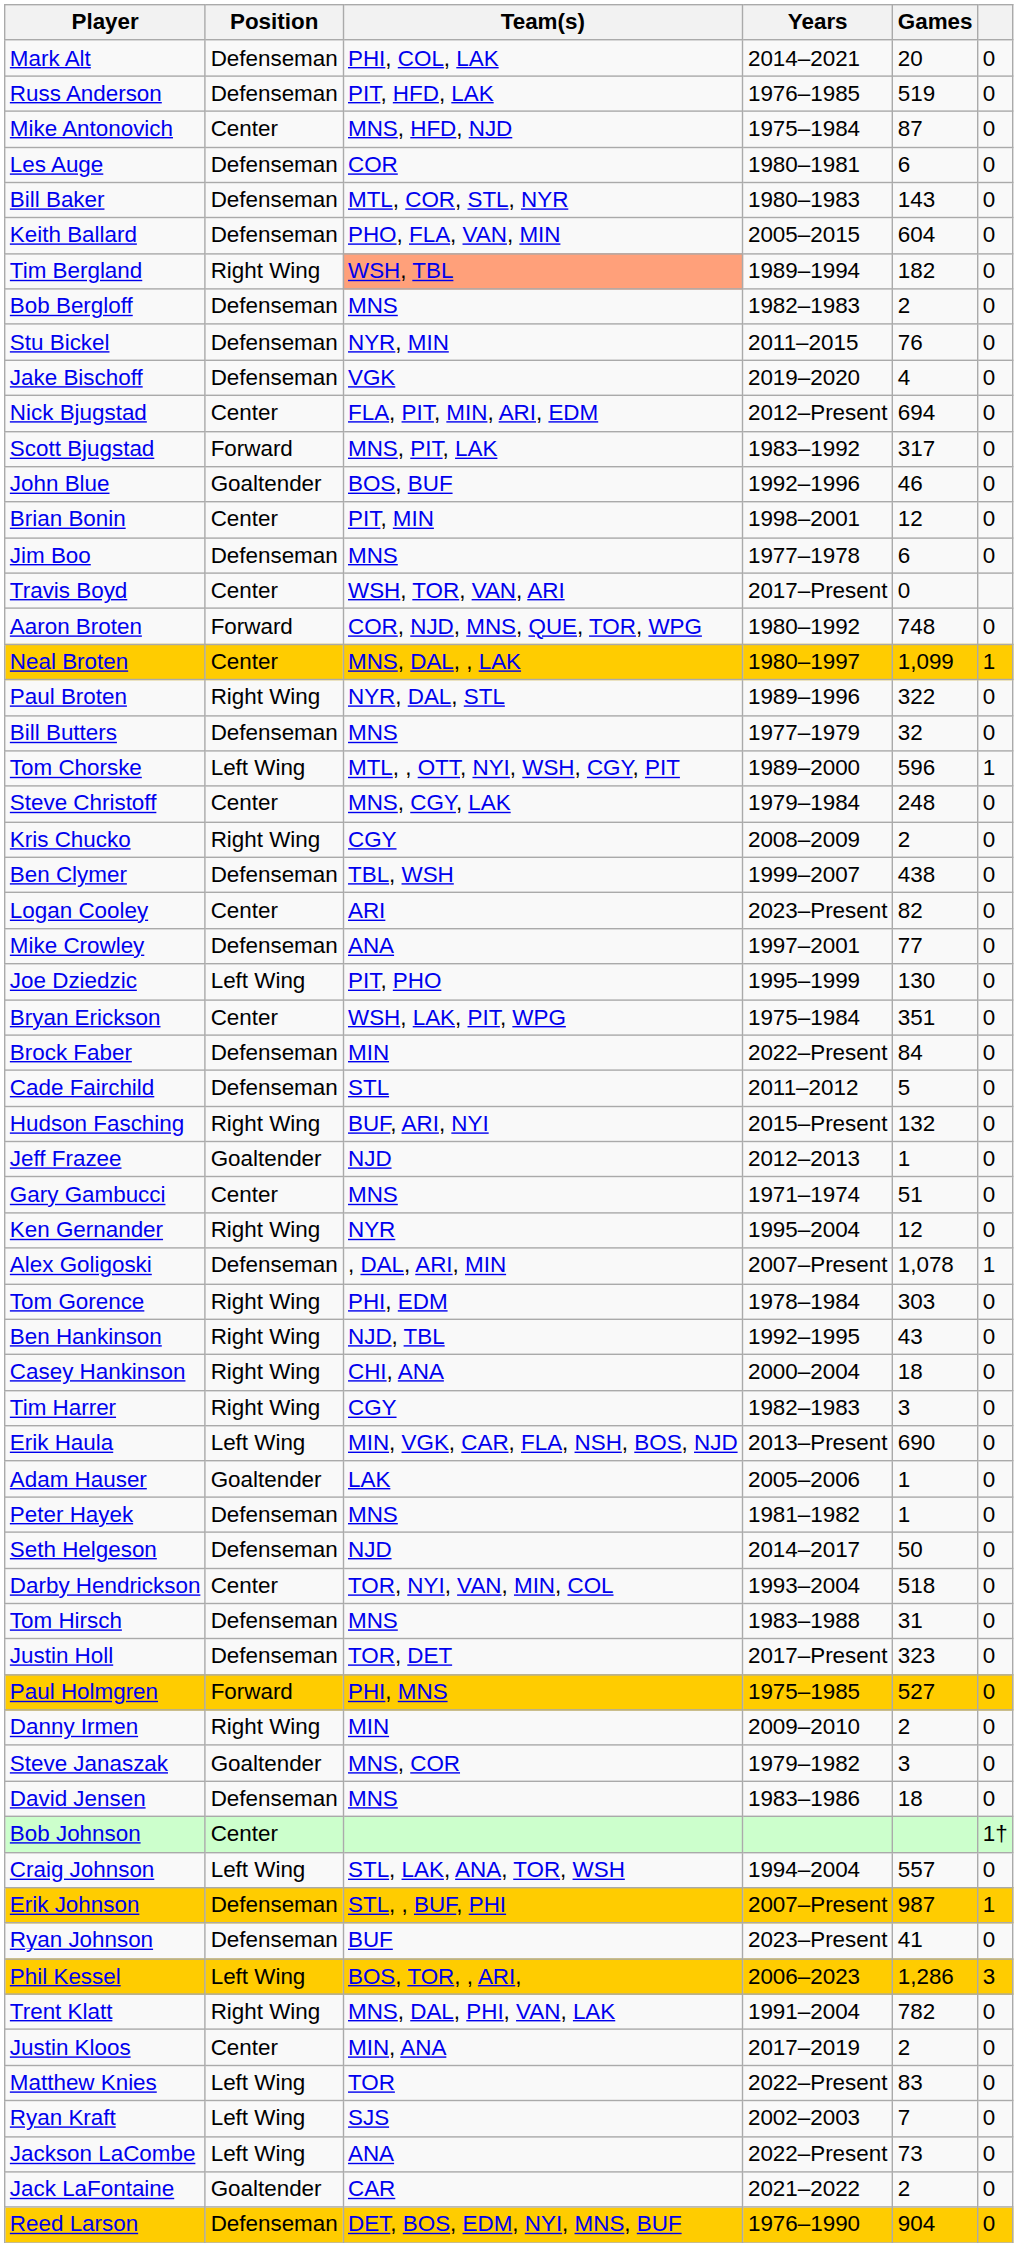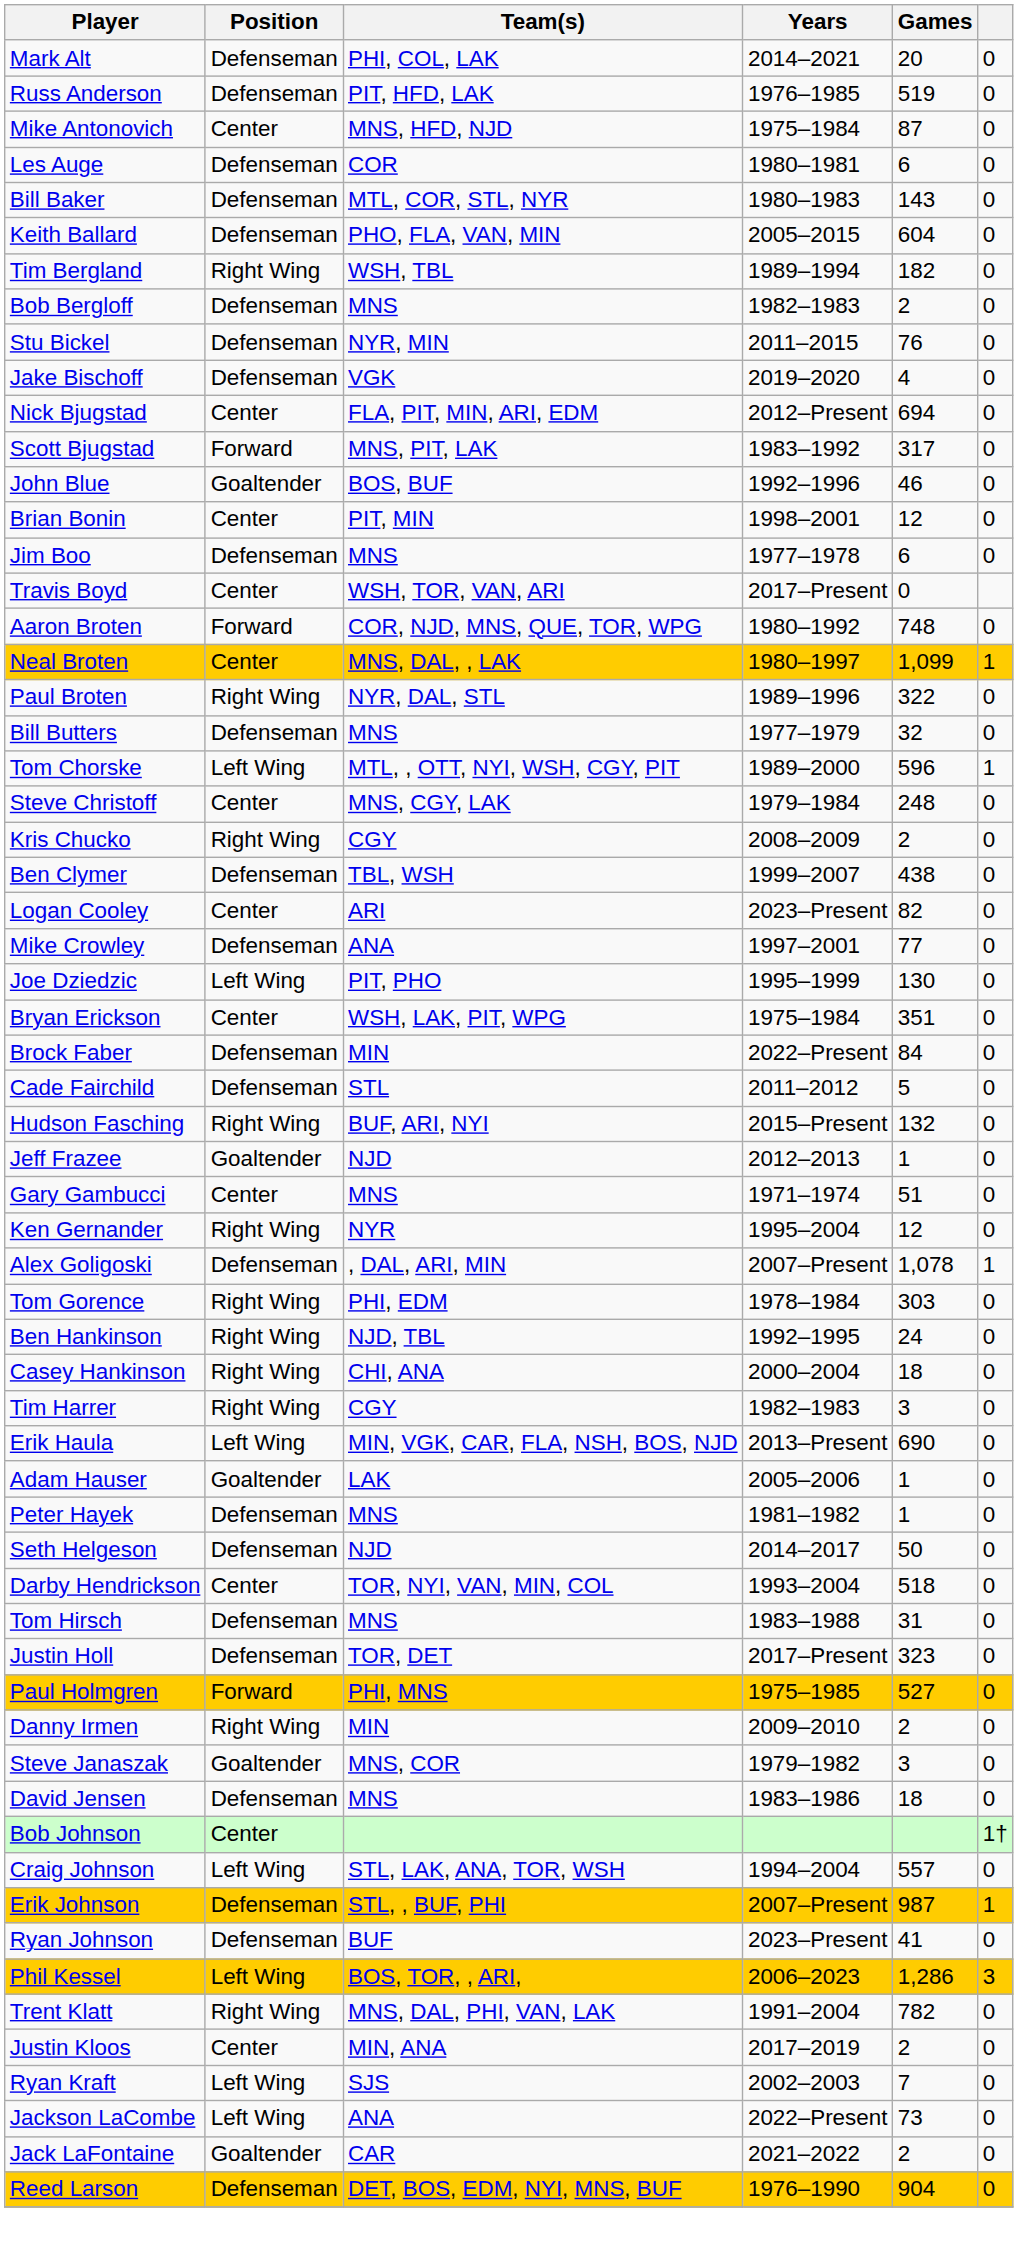(401, 270) lightsalmon background -> (401, 270) no background
(910, 1336) 43 -> (910, 1336) 24
- row: (83, 2082)
